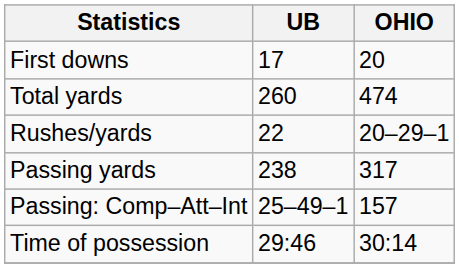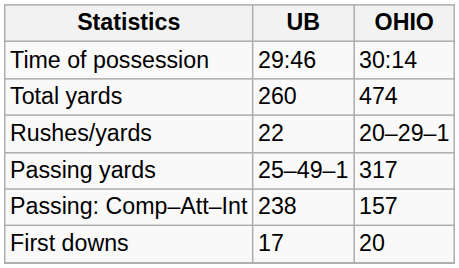rows swapped: (69, 59) <-> (110, 243)
(277, 170) 238 -> (303, 170) 25–49–1
(303, 207) 25–49–1 -> (277, 207) 238
